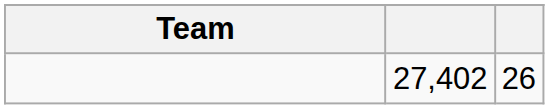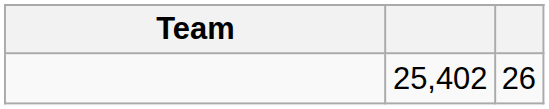(440, 77) 27,402 -> (440, 77) 25,402
